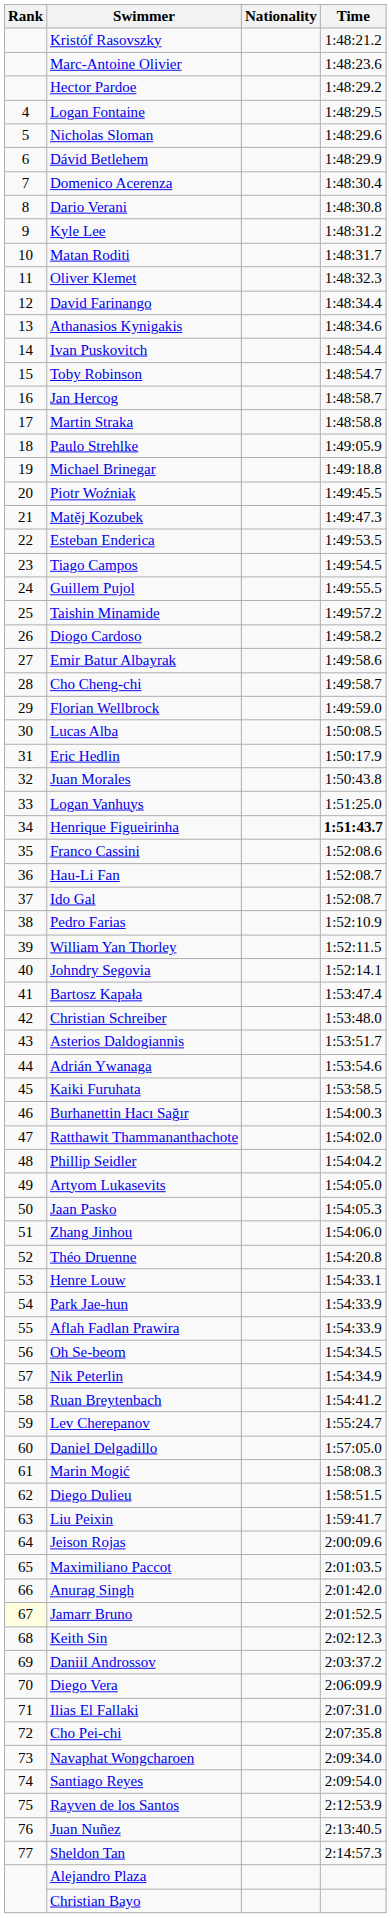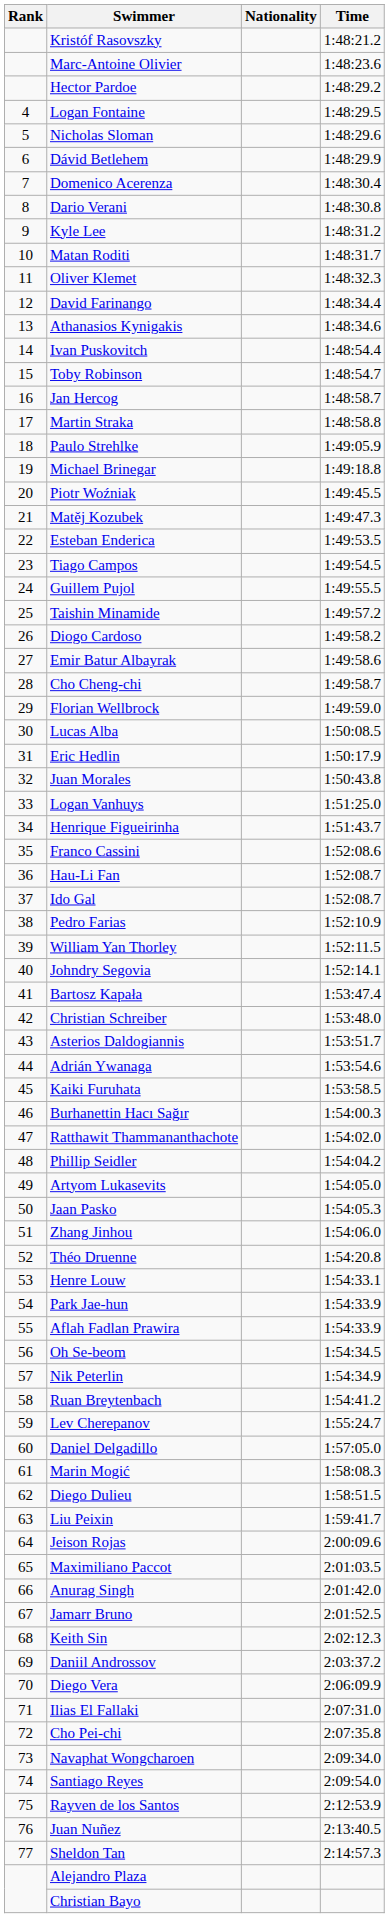(353, 827) bold -> (352, 827) normal
(25, 1614) lightyellow background -> (25, 1614) no background
